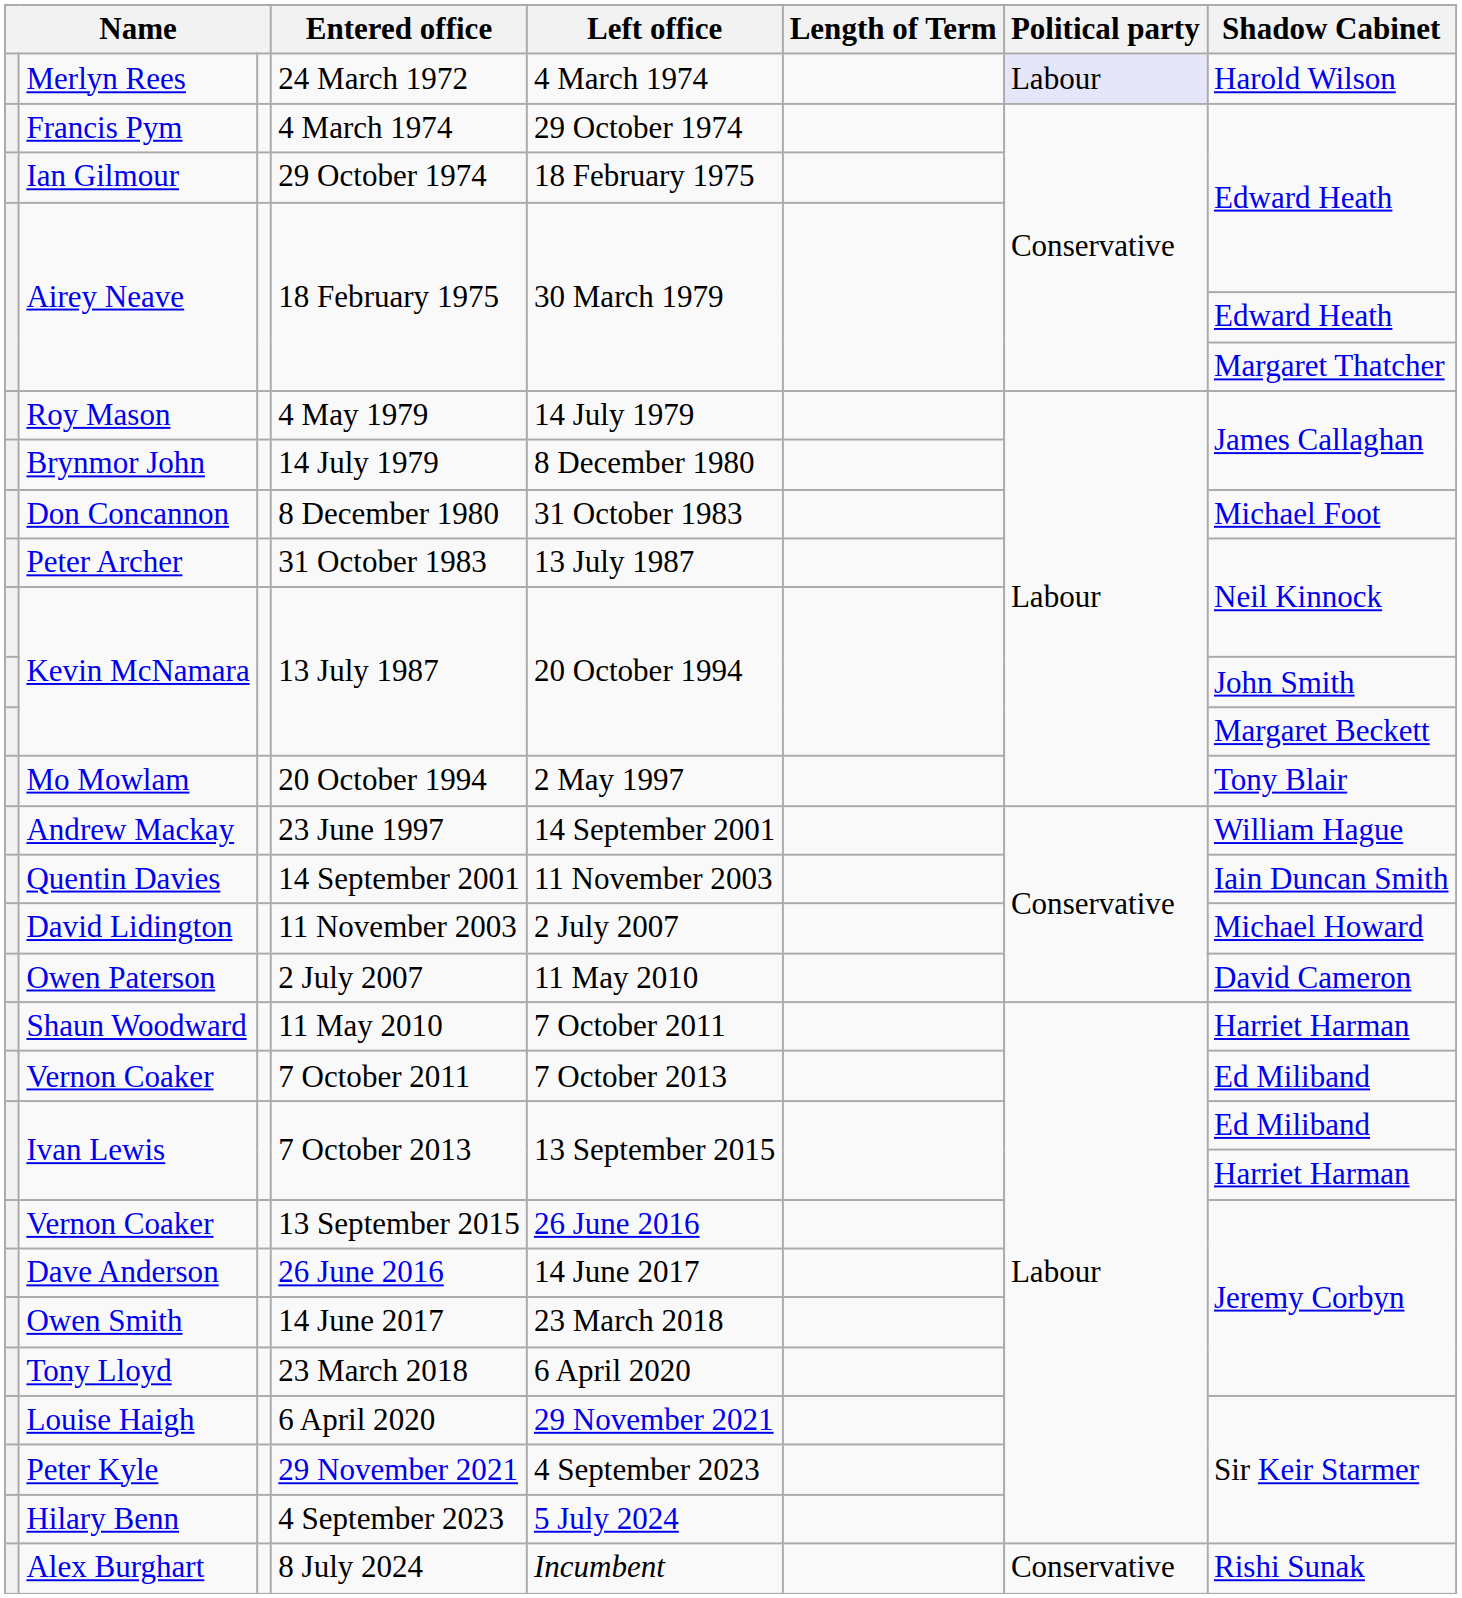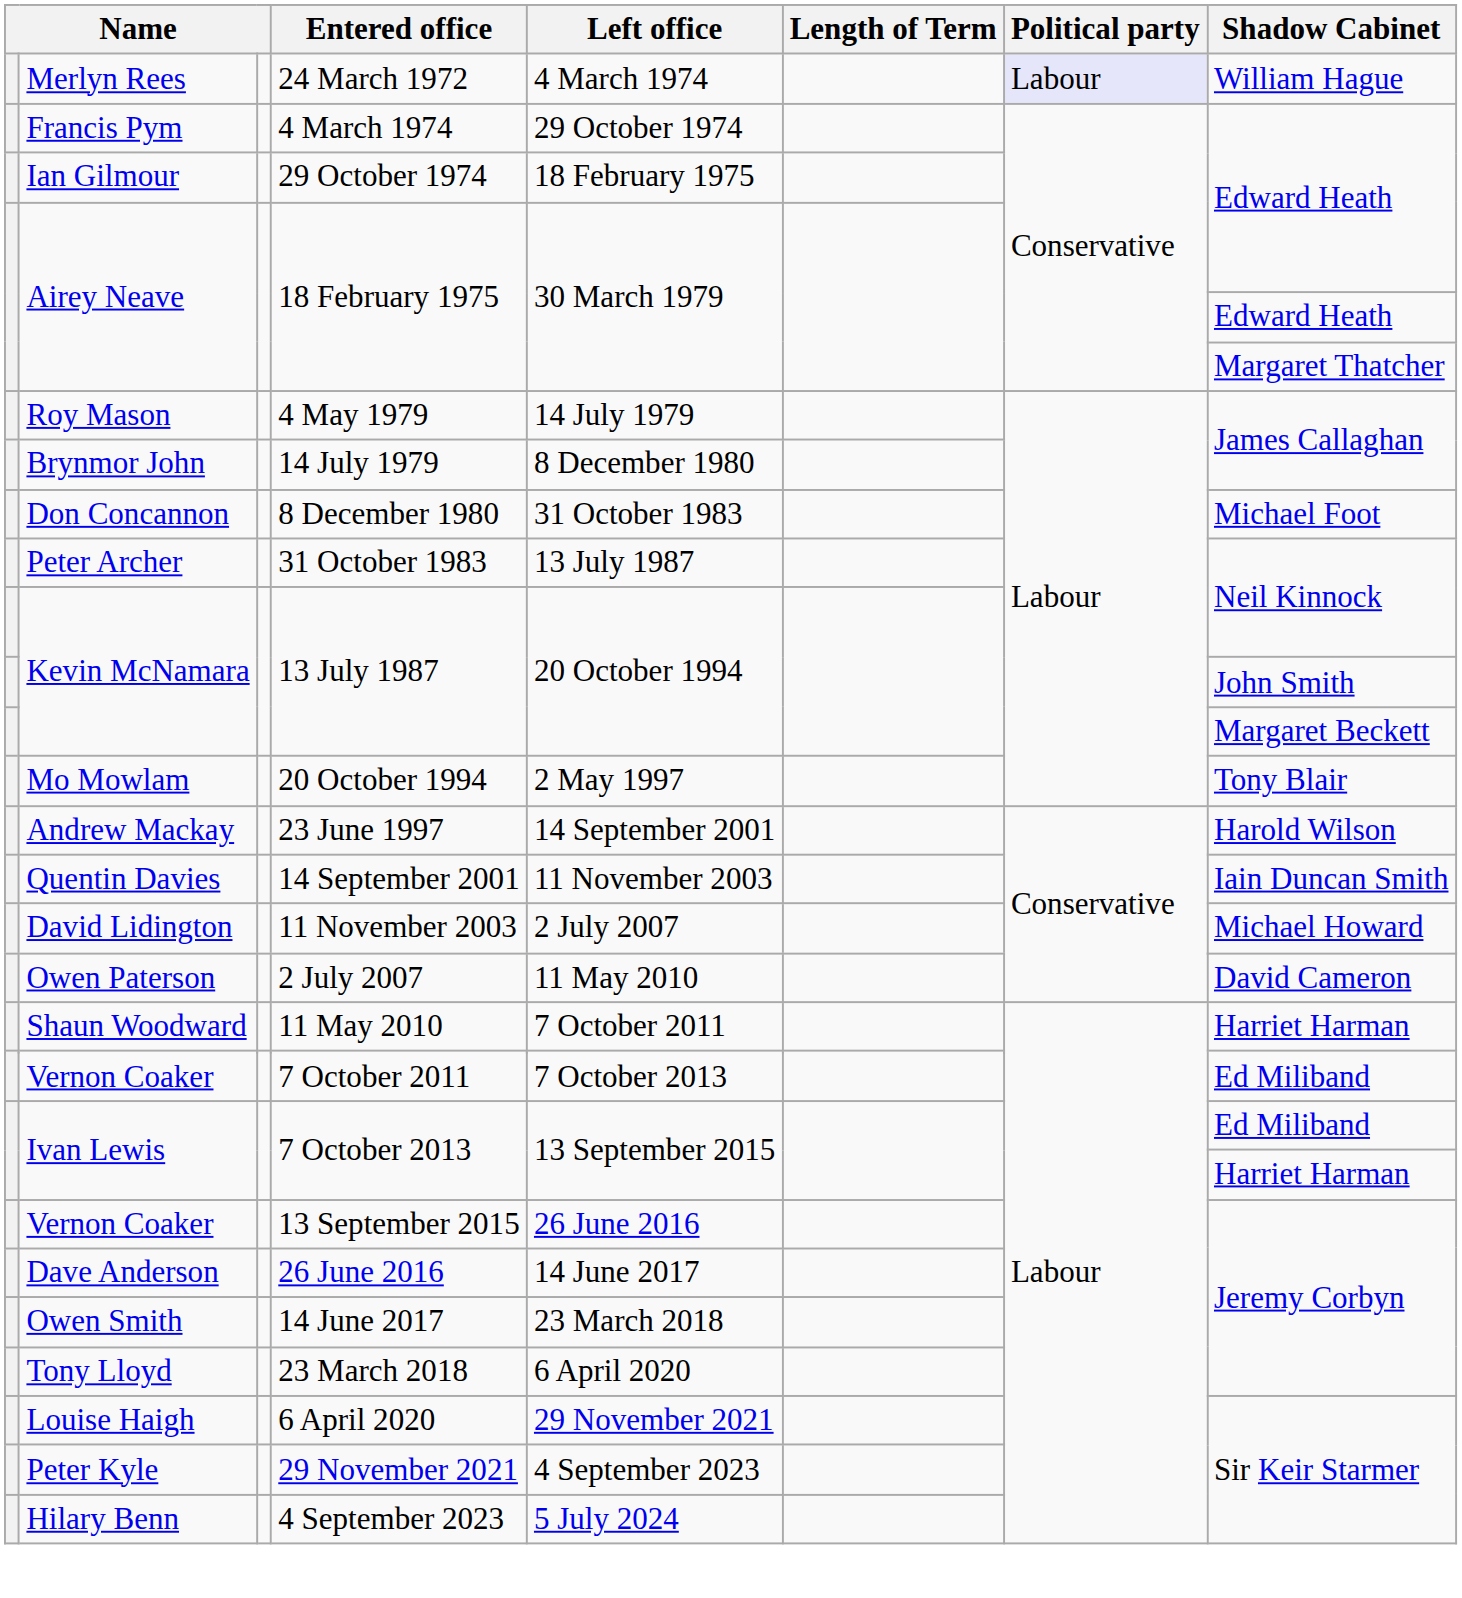(1305, 78) Harold Wilson -> (1309, 78) William Hague
(1309, 829) William Hague -> (1305, 829) Harold Wilson
- row: (115, 1567)
